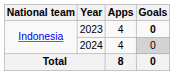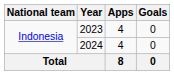(153, 29) bold -> (153, 29) normal
(153, 45) lightgrey background -> (153, 45) no background
